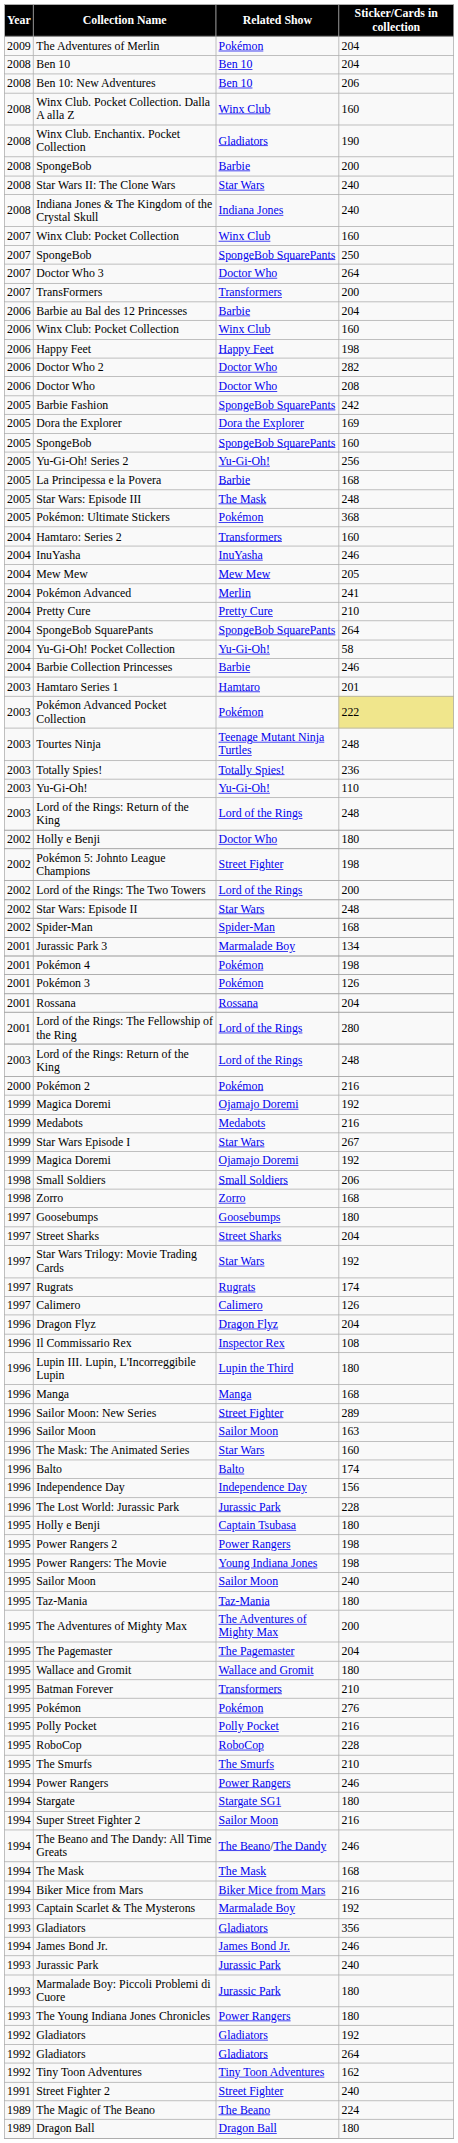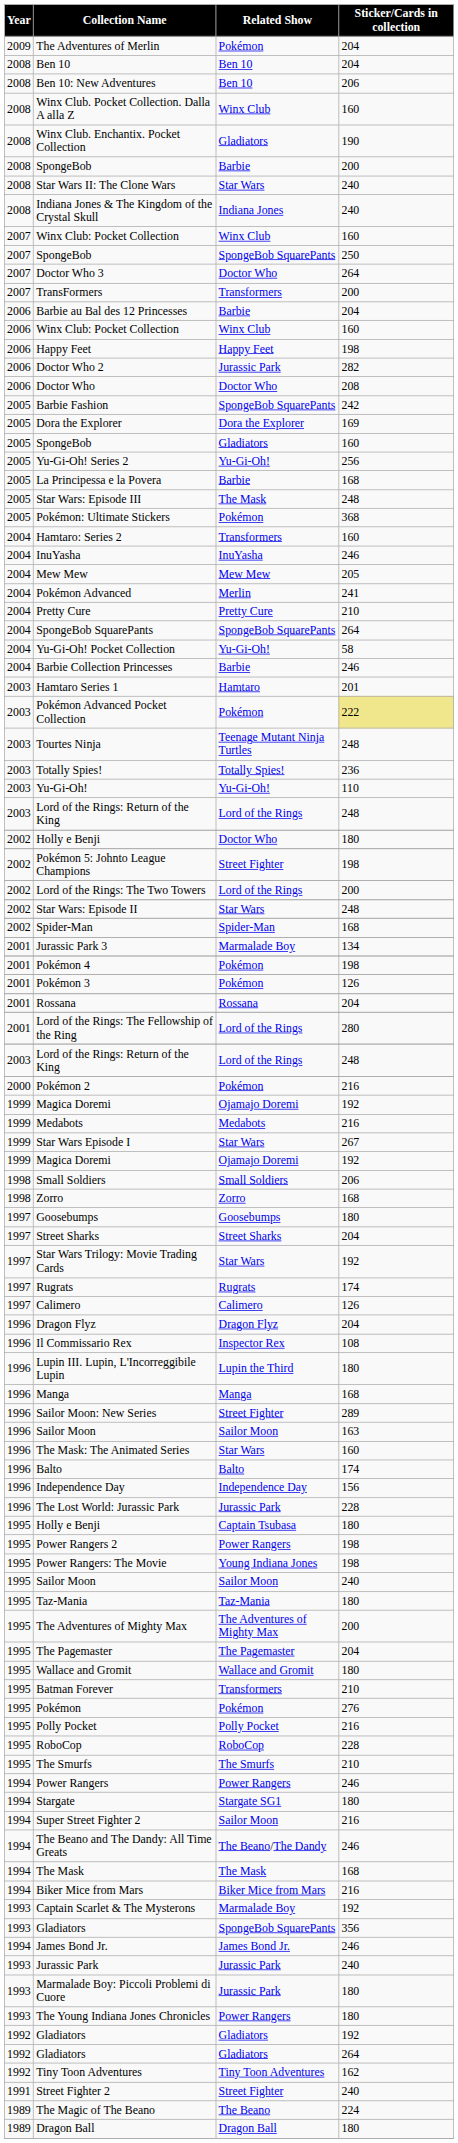(248, 367) Doctor Who -> (250, 367) Jurassic Park
(277, 442) SpongeBob SquarePants -> (243, 442) Gladiators
(243, 1927) Gladiators -> (277, 1927) SpongeBob SquarePants
